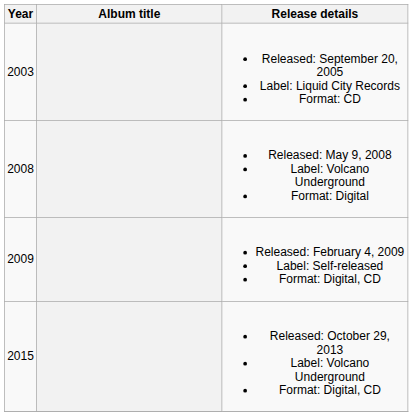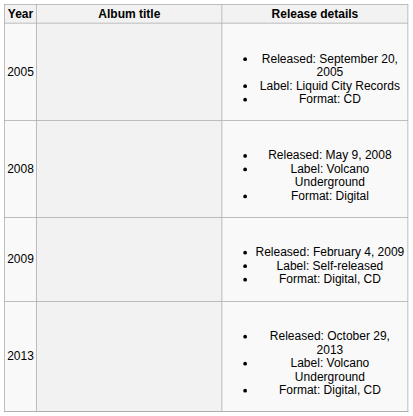(20, 72) 2003 -> (20, 72) 2005
(20, 356) 2015 -> (20, 356) 2013
